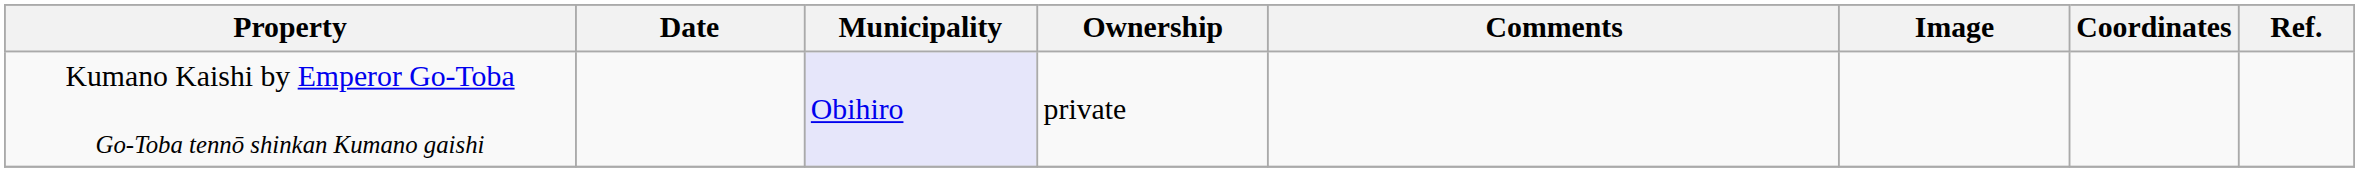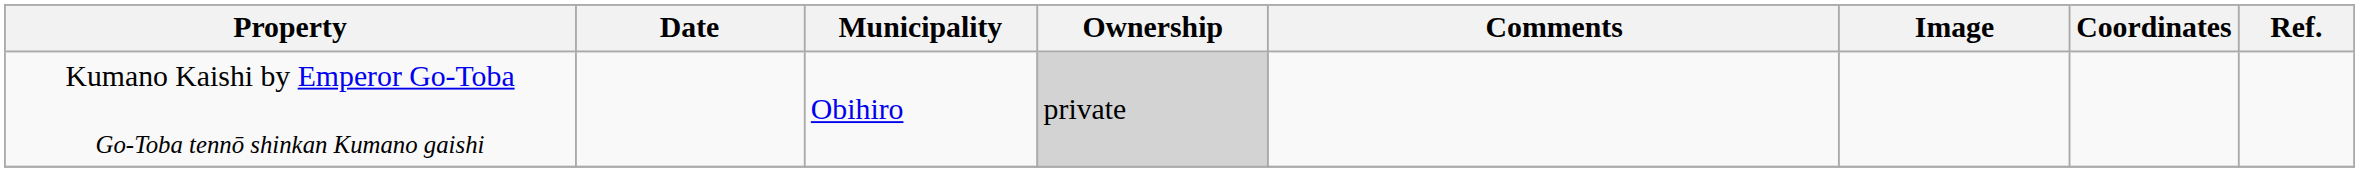(857, 108) lavender background -> (857, 108) no background
(1085, 108) no background -> (1085, 108) lightgrey background
